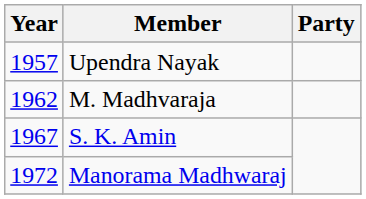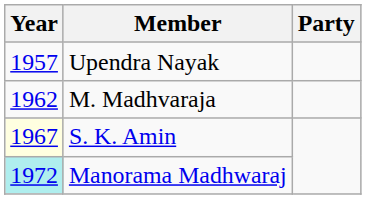(34, 136) no background -> (34, 136) lightyellow background
(34, 174) no background -> (34, 174) paleturquoise background
